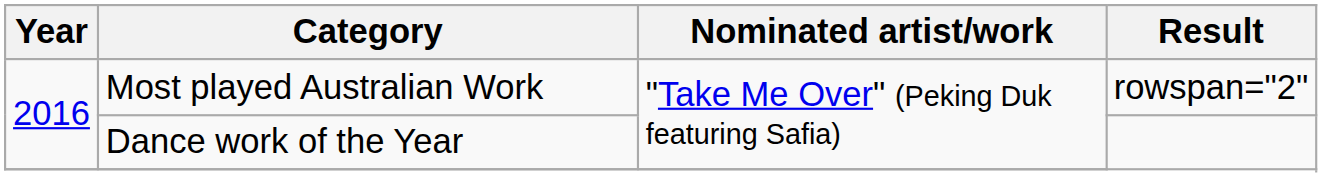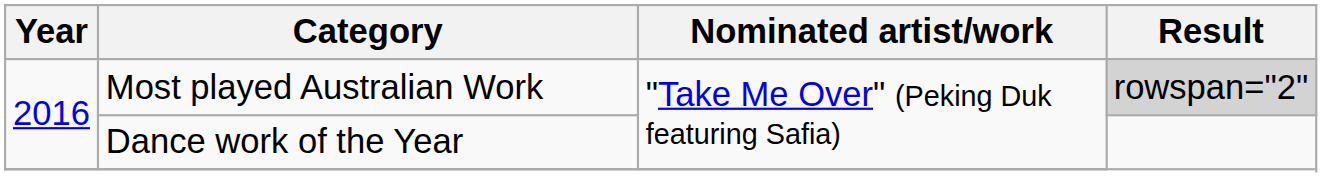(1211, 86) no background -> (1211, 86) lightgrey background
